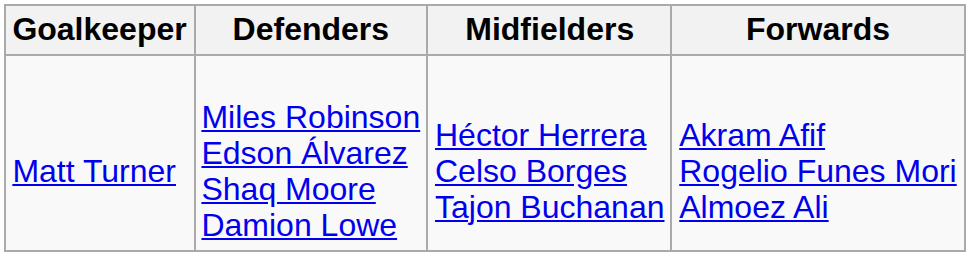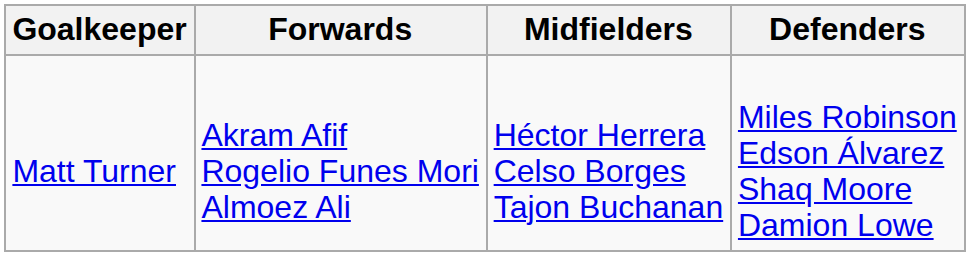columns swapped: (311, 29) <-> (818, 29)
